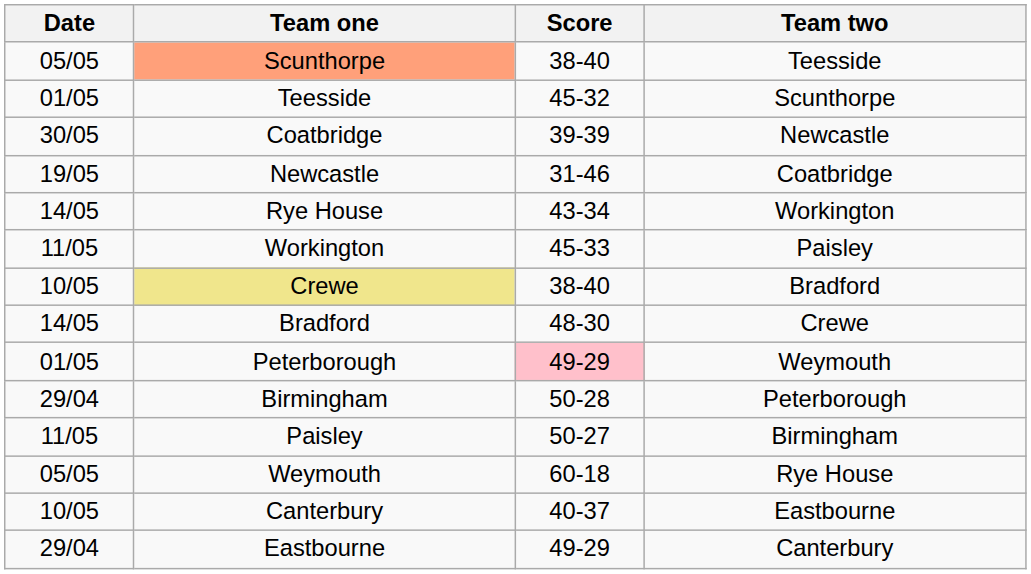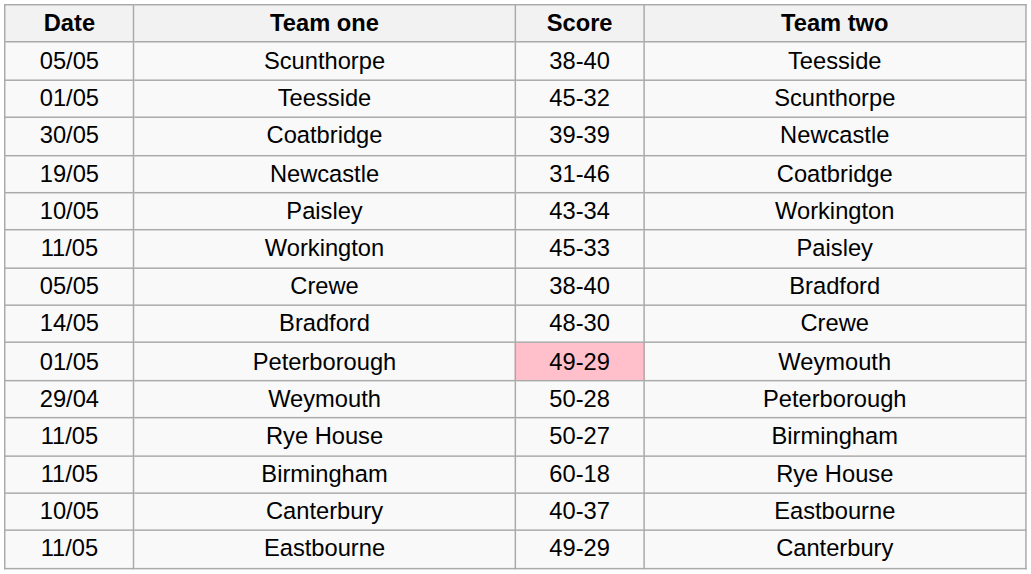(325, 60) lightsalmon background -> (325, 60) no background
(69, 211) 14/05 -> (69, 211) 10/05
(325, 211) Rye House -> (325, 211) Paisley
(69, 286) 10/05 -> (69, 286) 05/05
(325, 286) khaki background -> (325, 286) no background
(325, 398) Birmingham -> (325, 398) Weymouth
(325, 436) Paisley -> (325, 436) Rye House
(69, 473) 05/05 -> (69, 473) 11/05
(325, 473) Weymouth -> (325, 473) Birmingham
(69, 549) 29/04 -> (69, 549) 11/05
